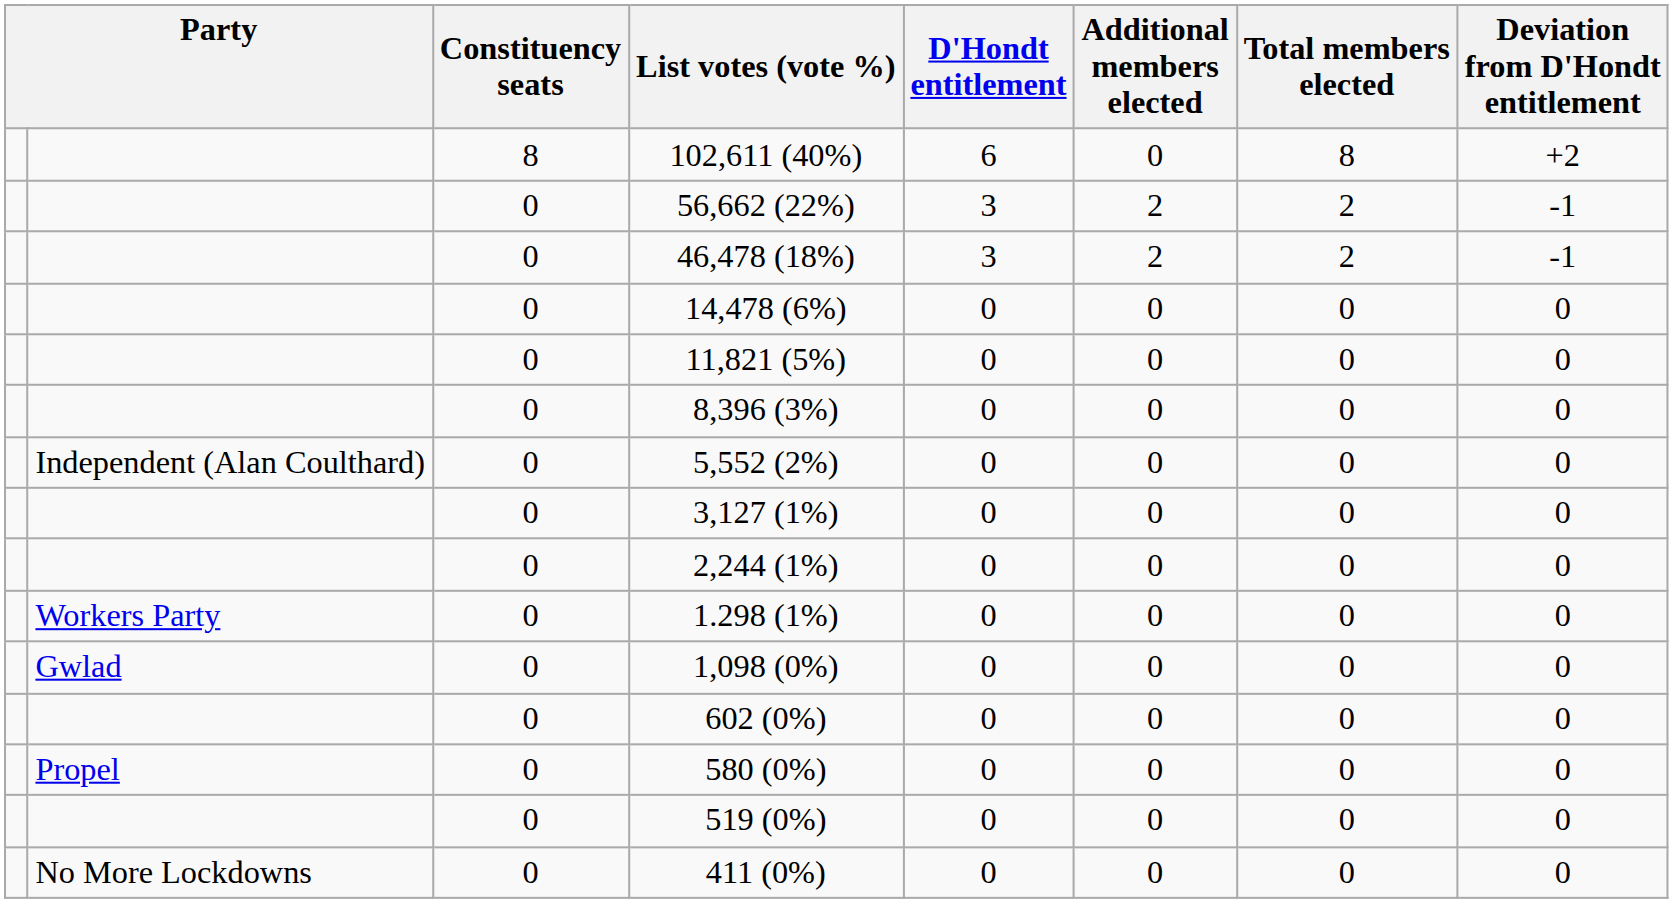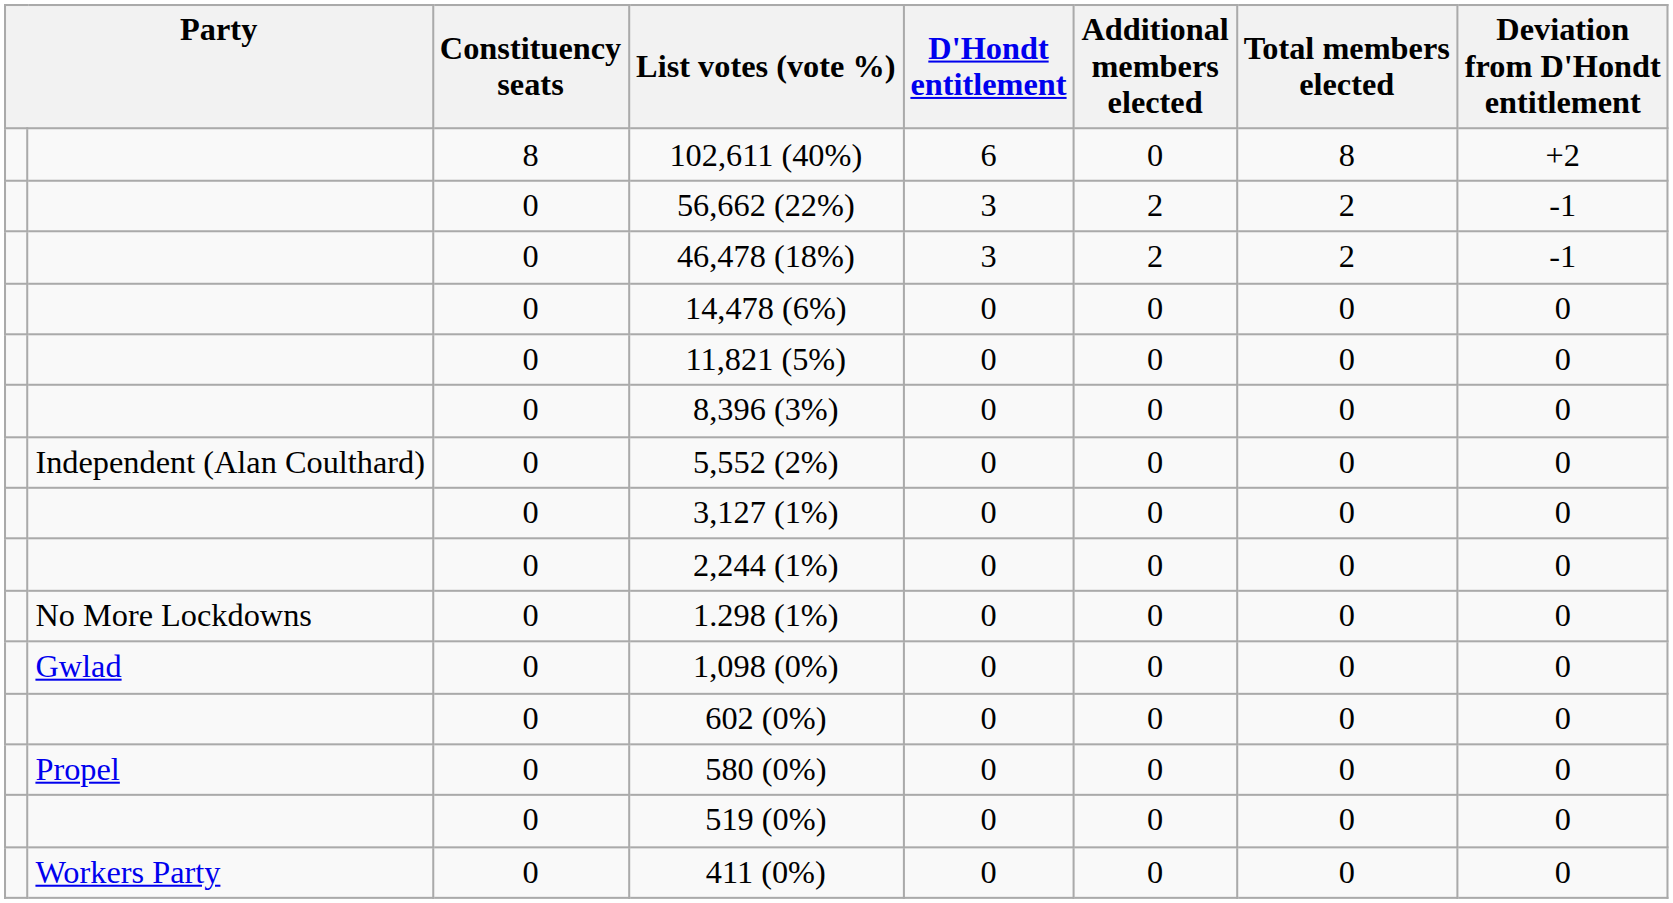(128, 615) Workers Party -> (174, 615) No More Lockdowns
(174, 871) No More Lockdowns -> (128, 871) Workers Party
